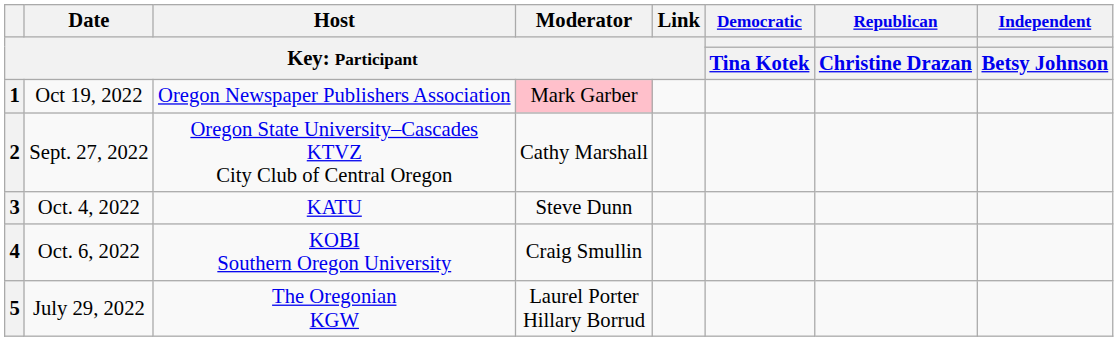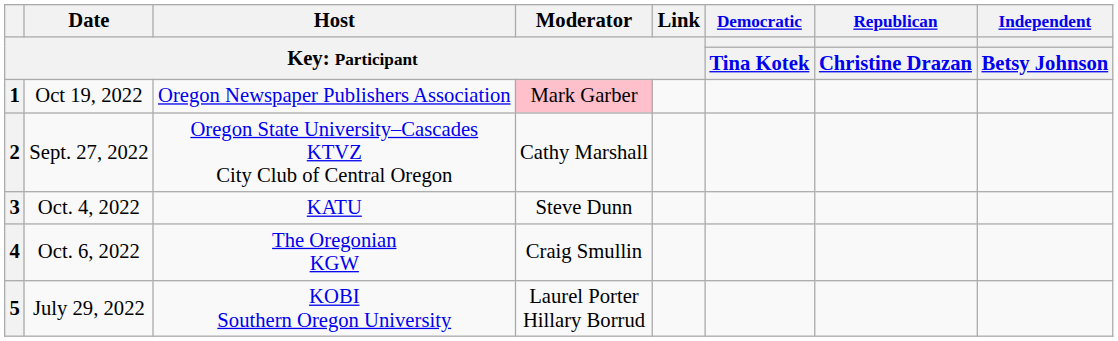(334, 252) KOBI Southern Oregon University -> (334, 252) The Oregonian KGW
(334, 308) The Oregonian KGW -> (334, 308) KOBI Southern Oregon University
